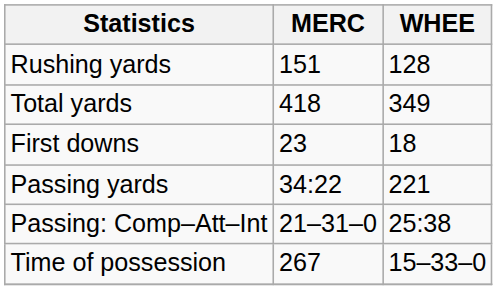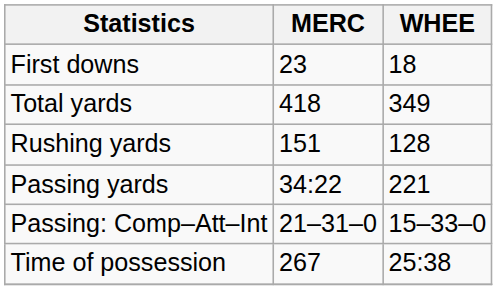rows swapped: (75, 144) <-> (91, 64)
(420, 223) 25:38 -> (437, 223) 15–33–0
(437, 263) 15–33–0 -> (420, 263) 25:38
